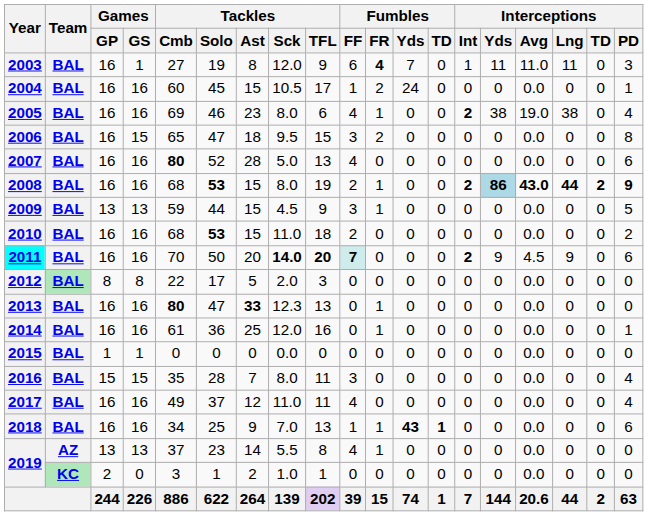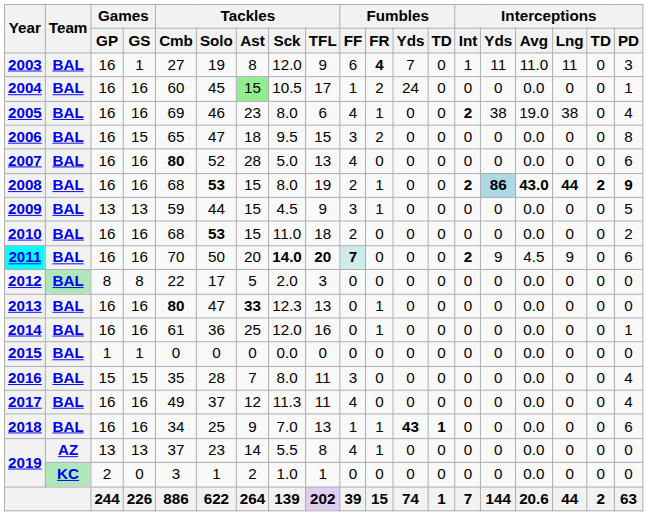(253, 88) no background -> (253, 88) lightgreen background
(287, 402) 11.0 -> (287, 402) 11.3
